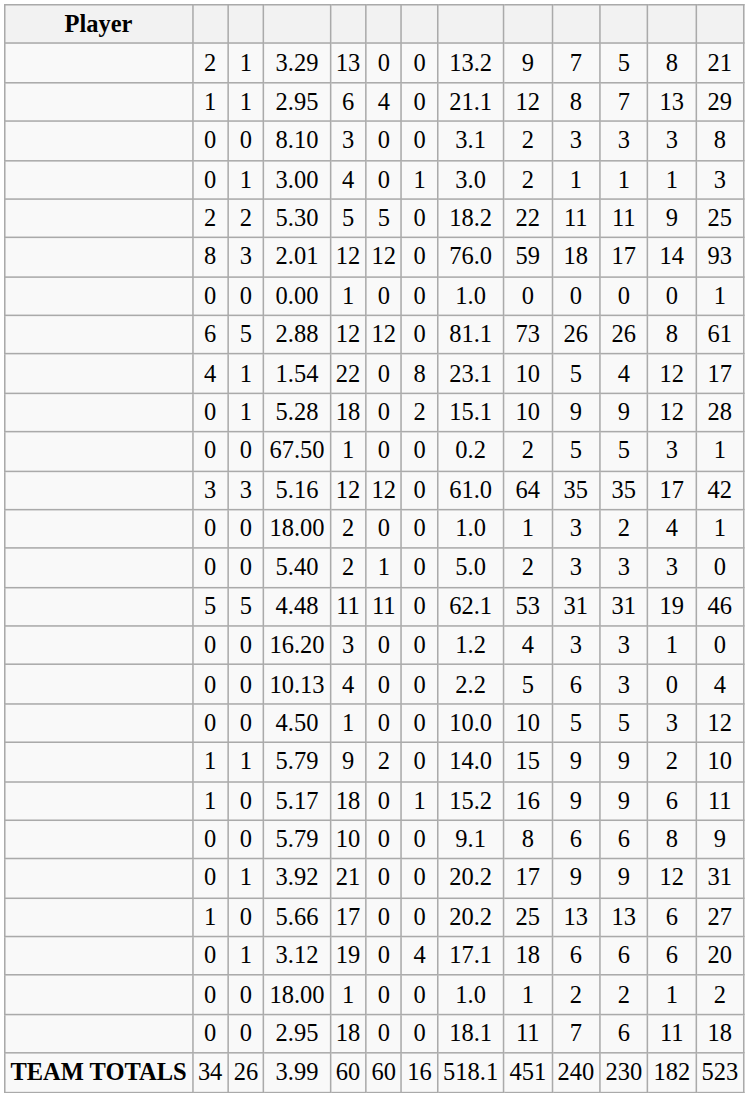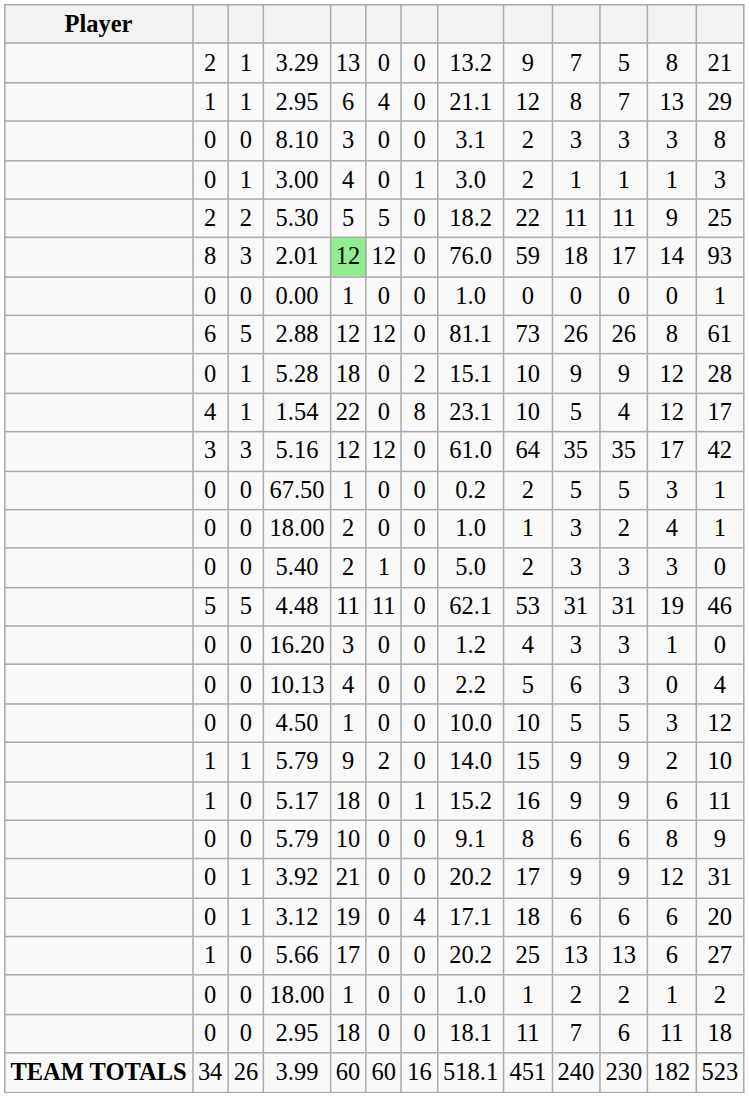(348, 256) no background -> (348, 256) lightgreen background
rows swapped: (210, 373) <-> (210, 412)
rows swapped: (210, 489) <-> (210, 450)
rows swapped: (210, 916) <-> (210, 955)
